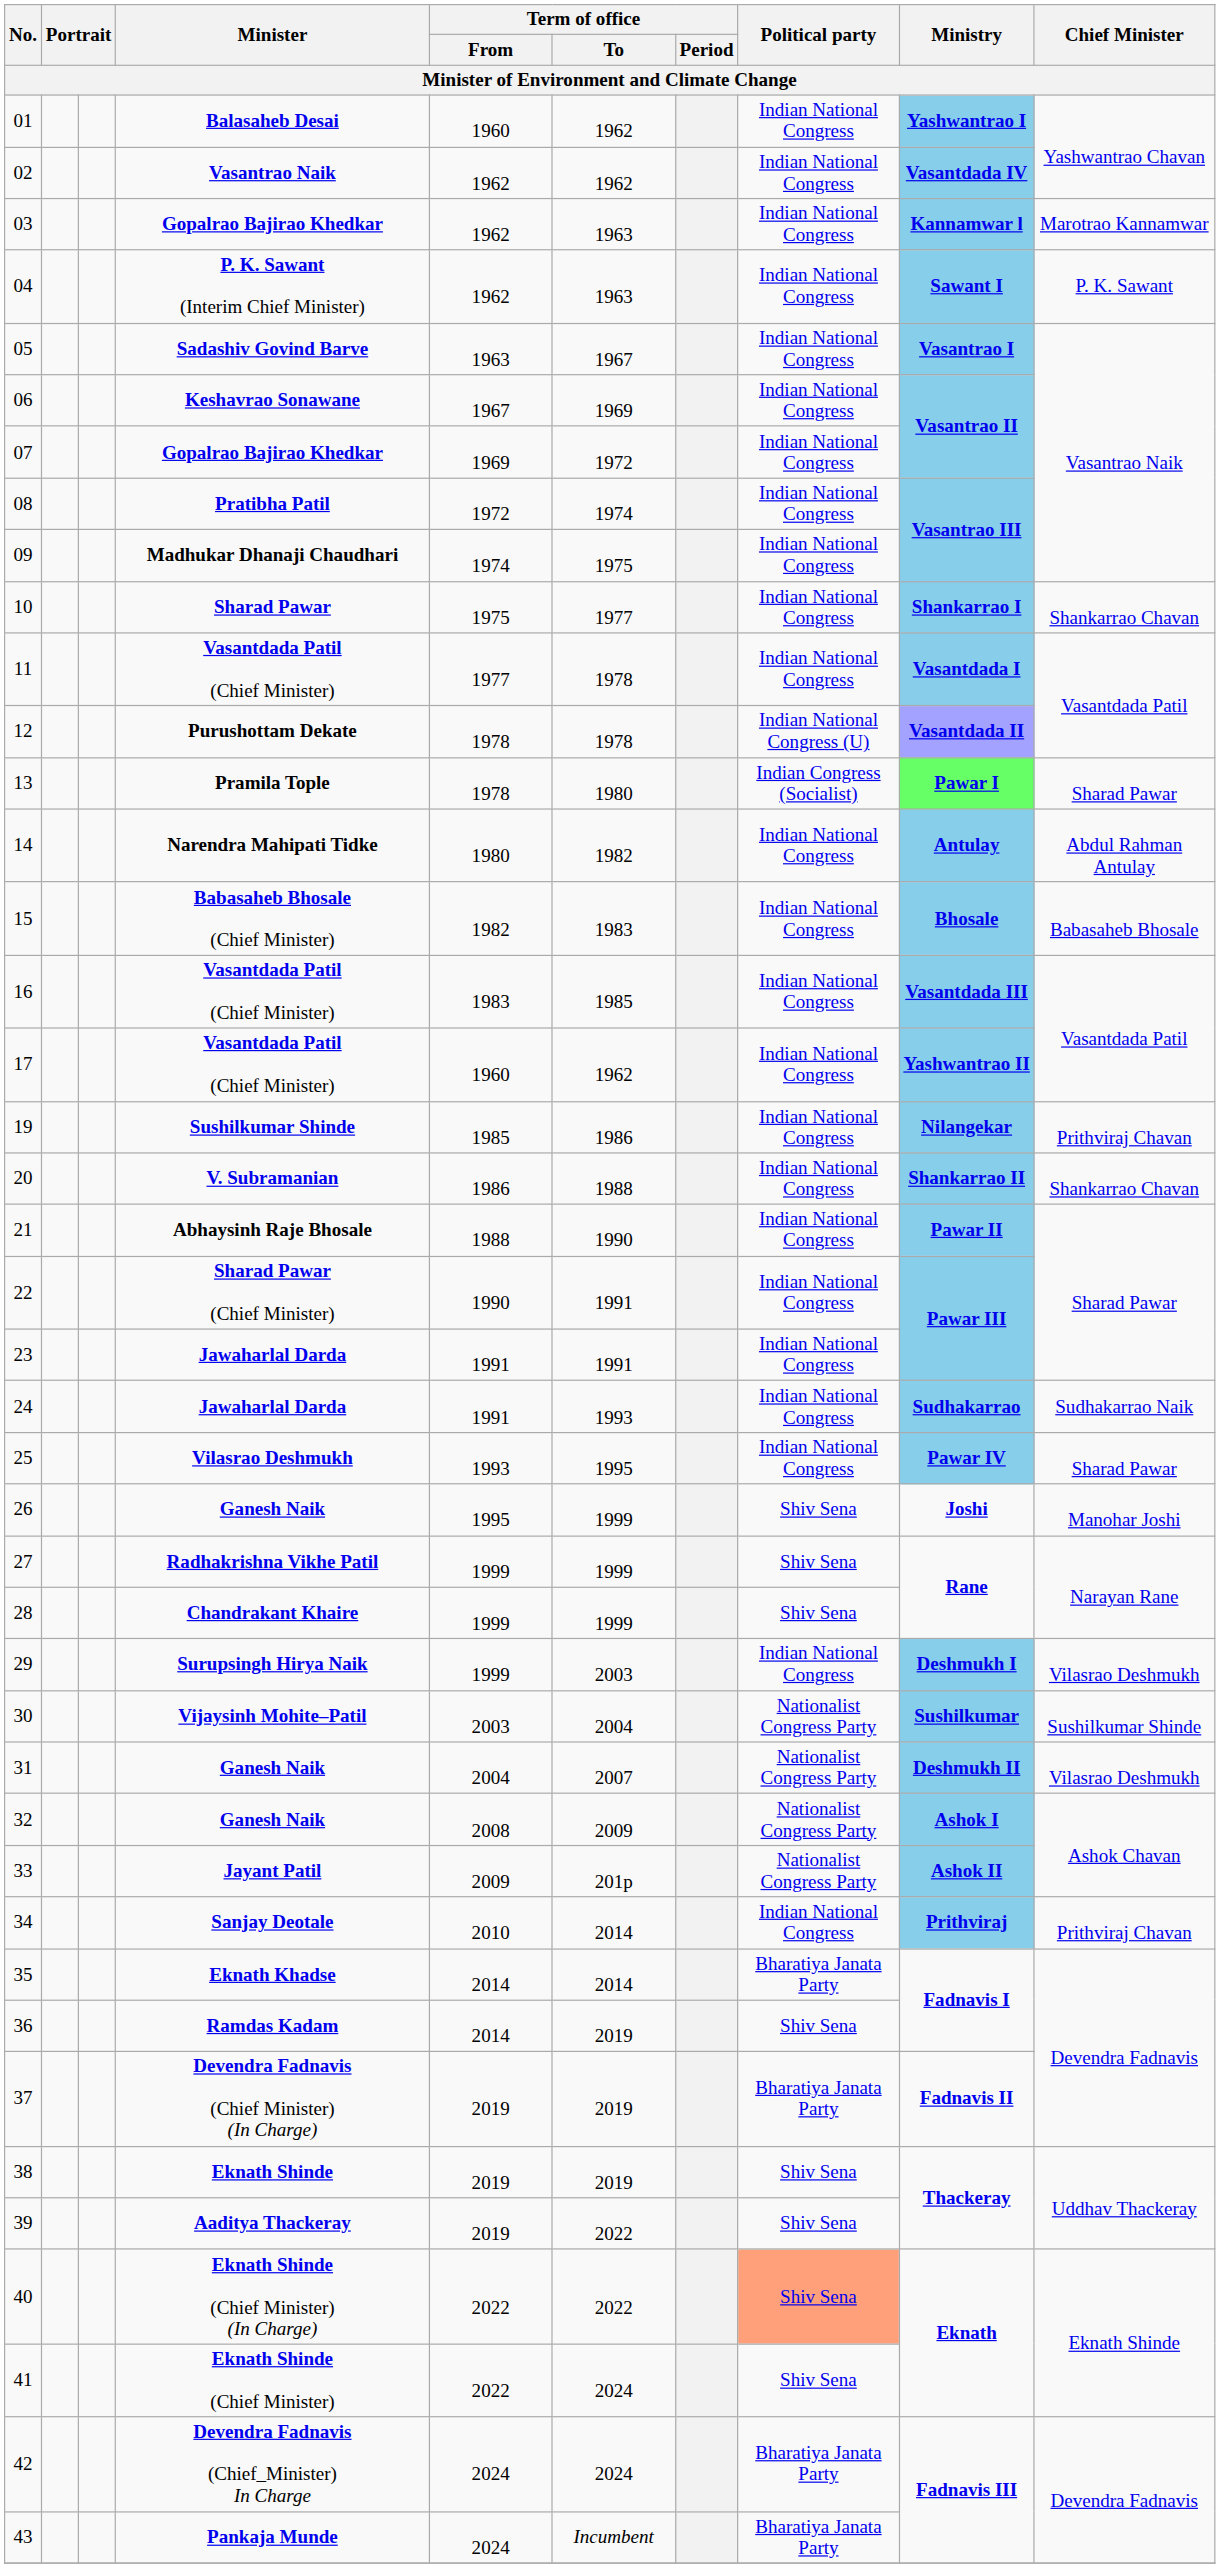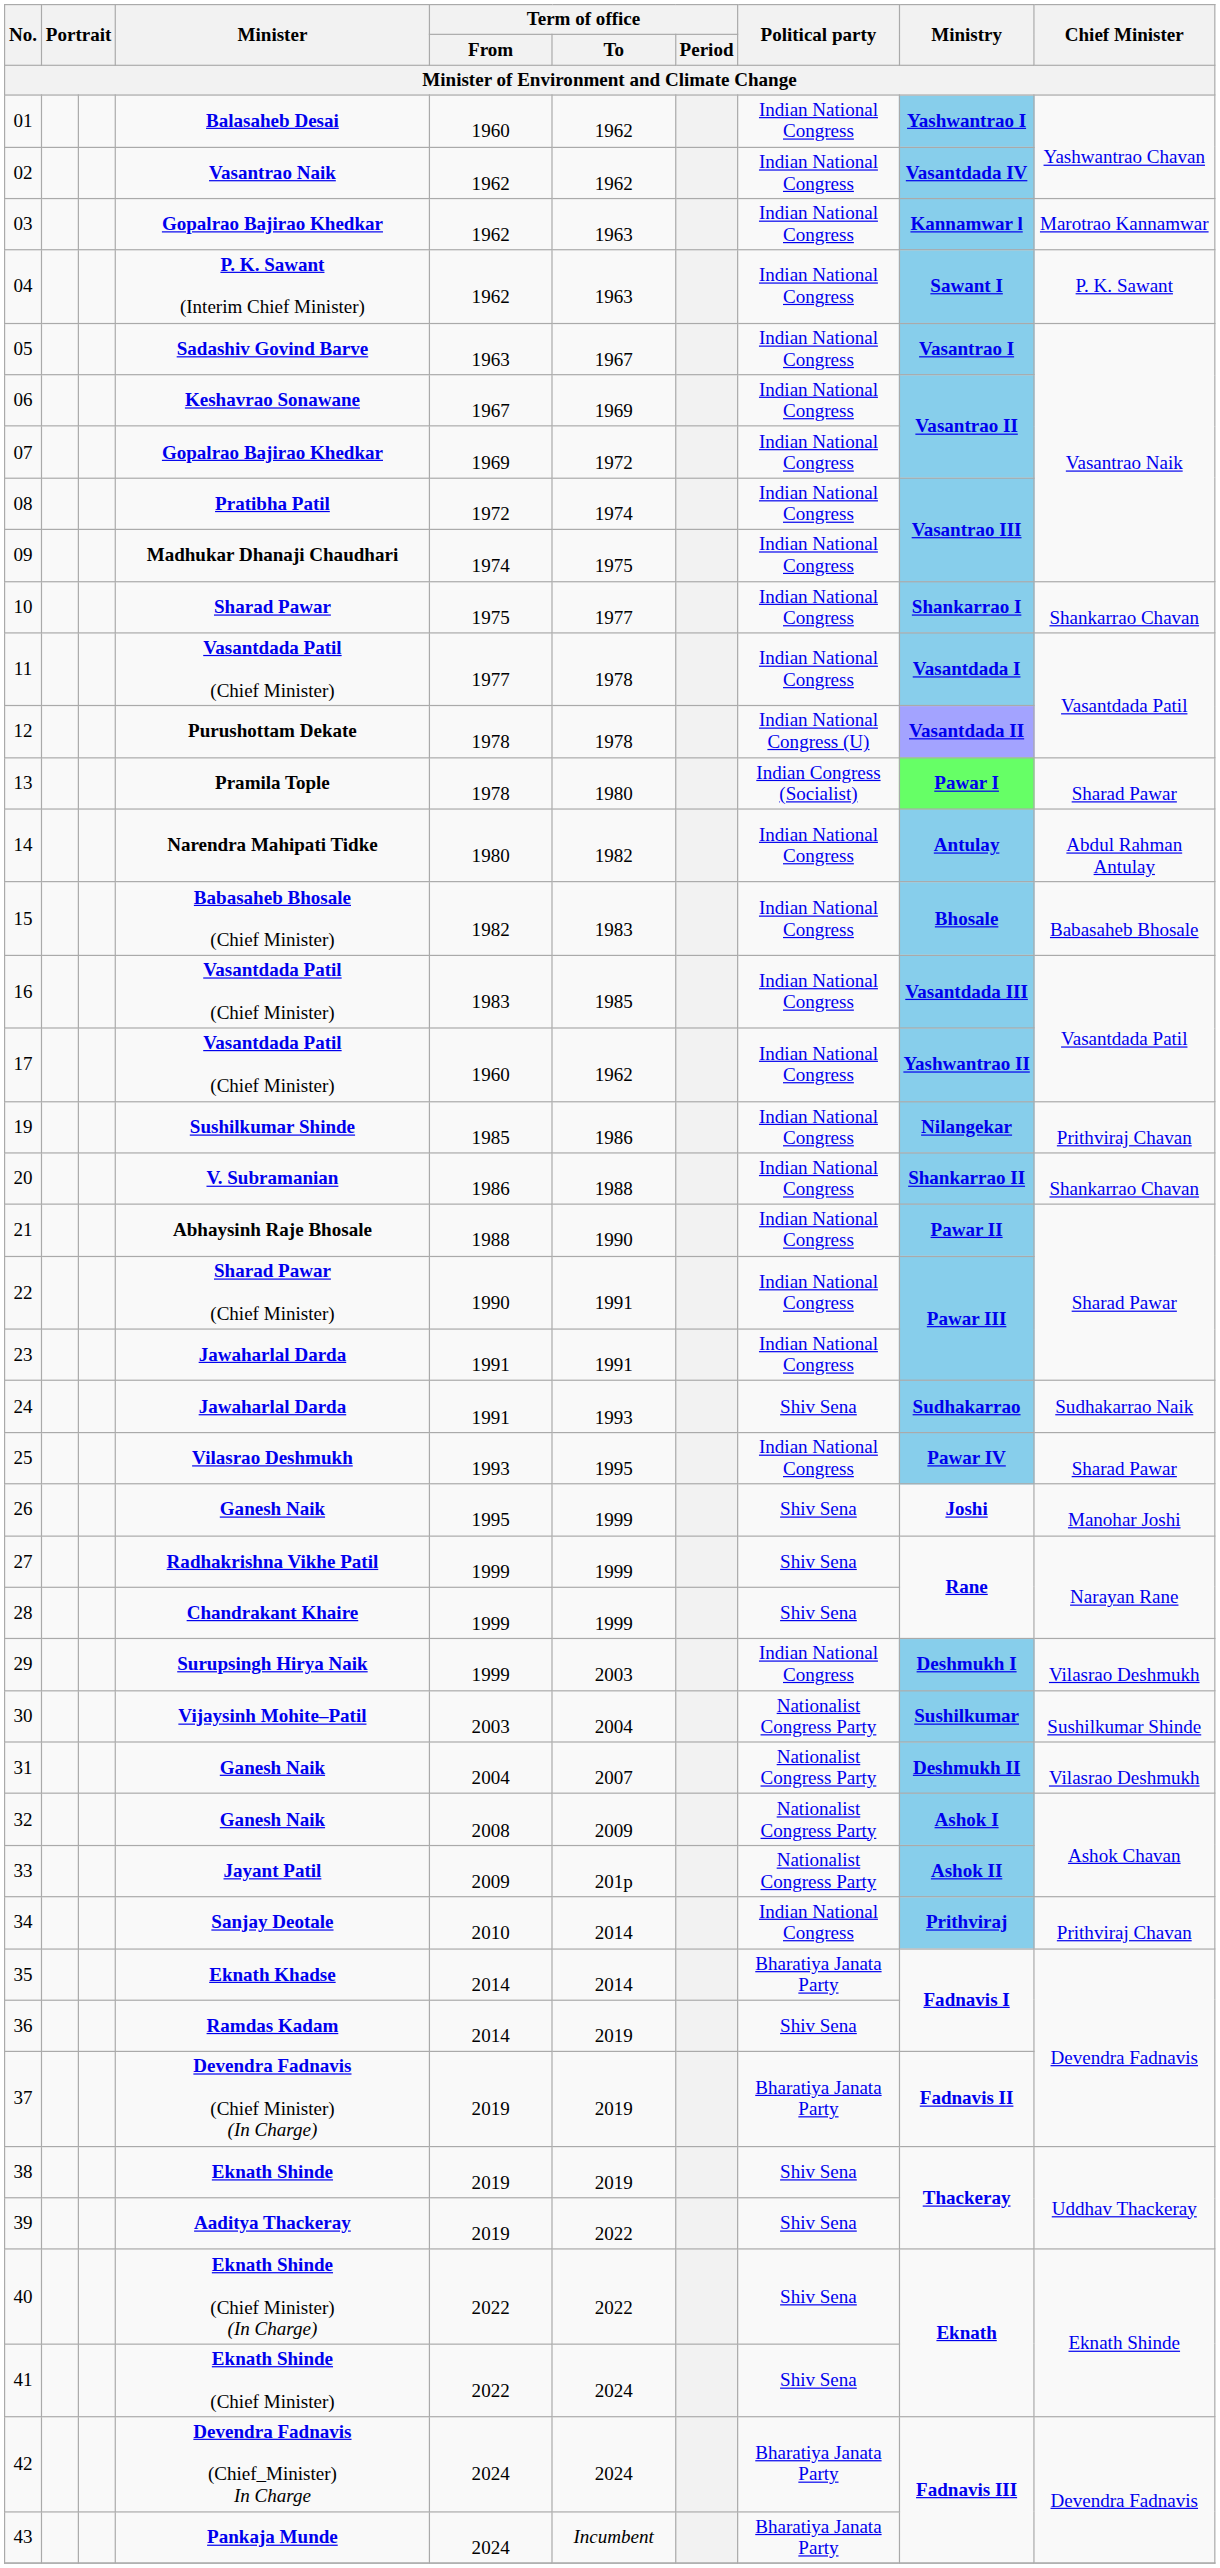(818, 1406) Indian National Congress -> (818, 1406) Shiv Sena
(818, 2296) lightsalmon background -> (818, 2296) no background
